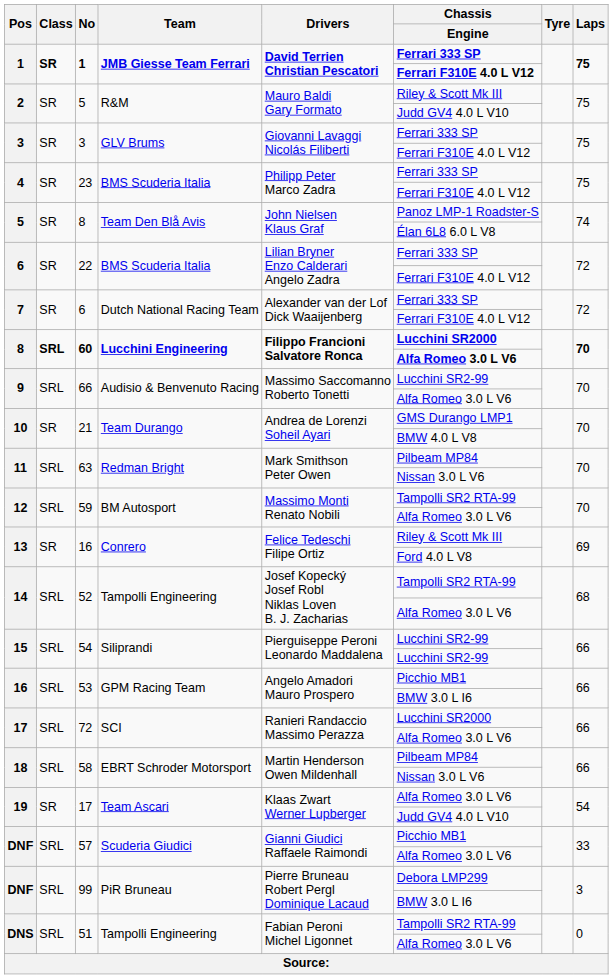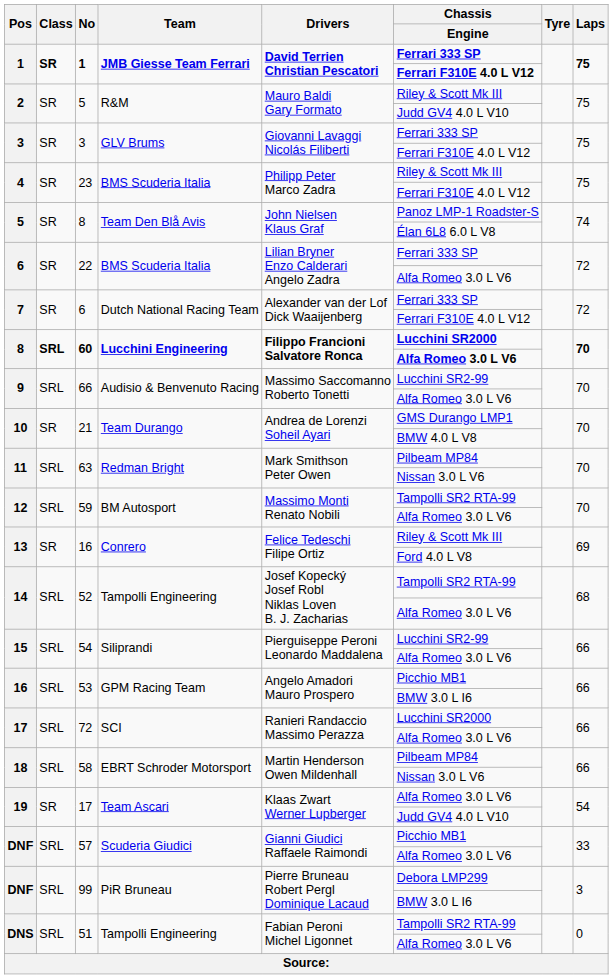(437, 172) Ferrari 333 SP -> (449, 172) Riley & Scott Mk III
(463, 277) Ferrari F310E 4.0 L V12 -> (454, 277) Alfa Romeo 3.0 L V6
(443, 658) Lucchini SR2-99 -> (454, 658) Alfa Romeo 3.0 L V6
